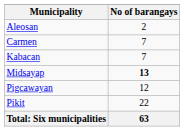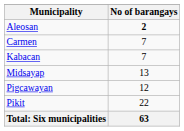(144, 27) normal -> (144, 27) bold
(144, 73) bold -> (144, 73) normal
